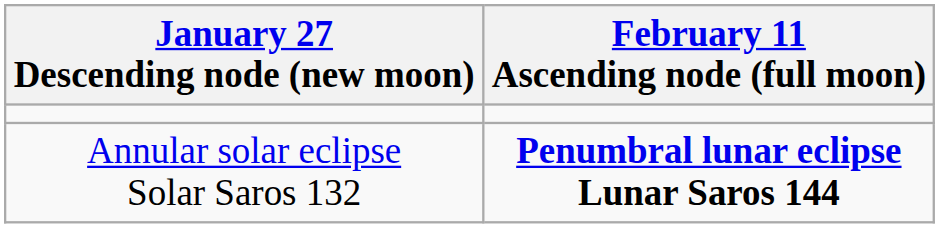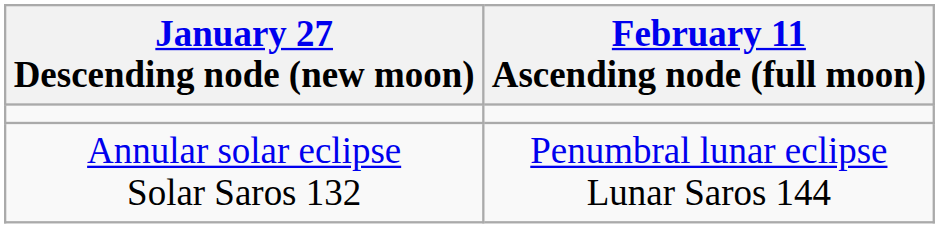(709, 171) bold -> (709, 171) normal
